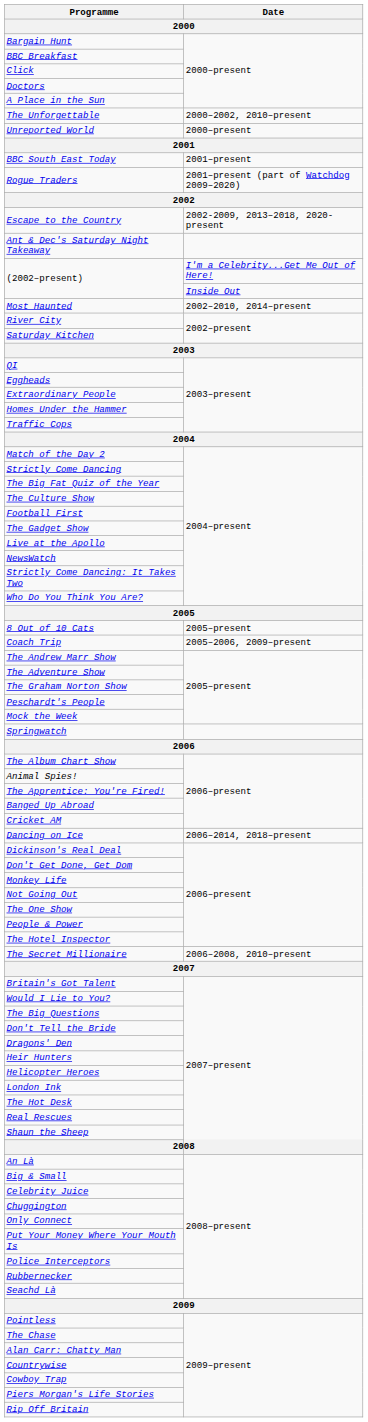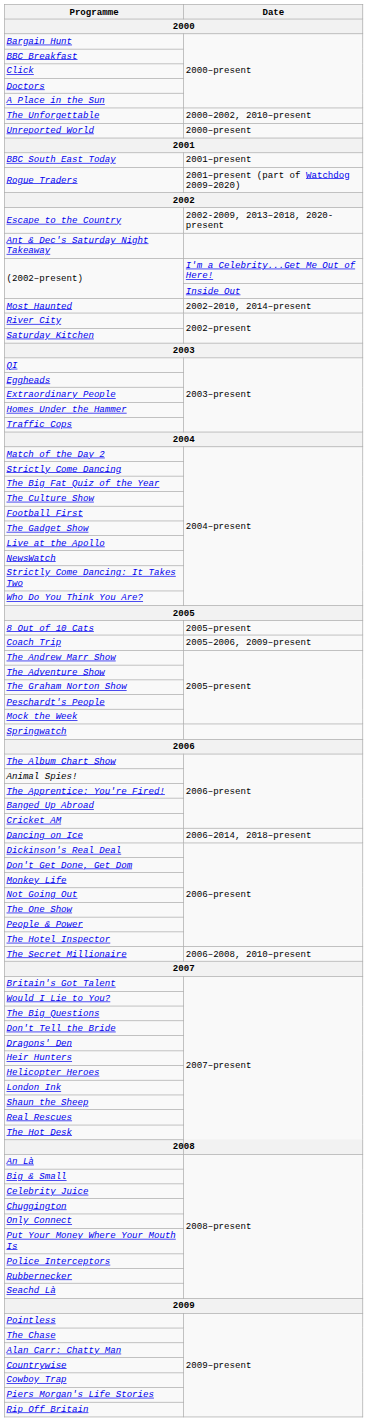(39, 1102) The Hot Desk -> (47, 1102) Shaun the Sheep
(47, 1132) Shaun the Sheep -> (39, 1132) The Hot Desk
